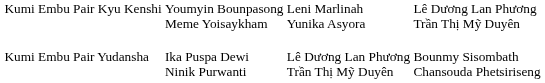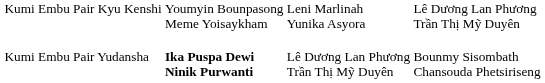(207, 64) normal -> (210, 64) bold
